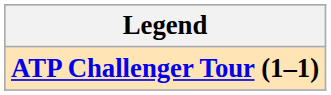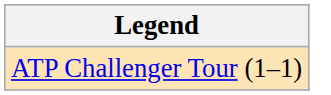(165, 68) bold -> (157, 68) normal
